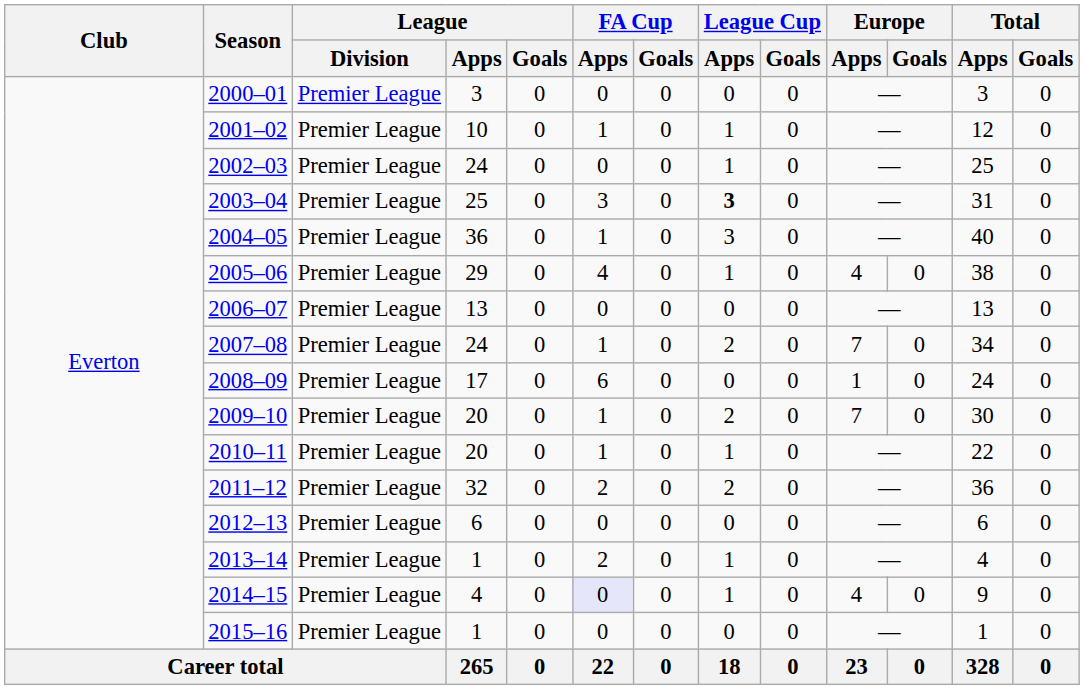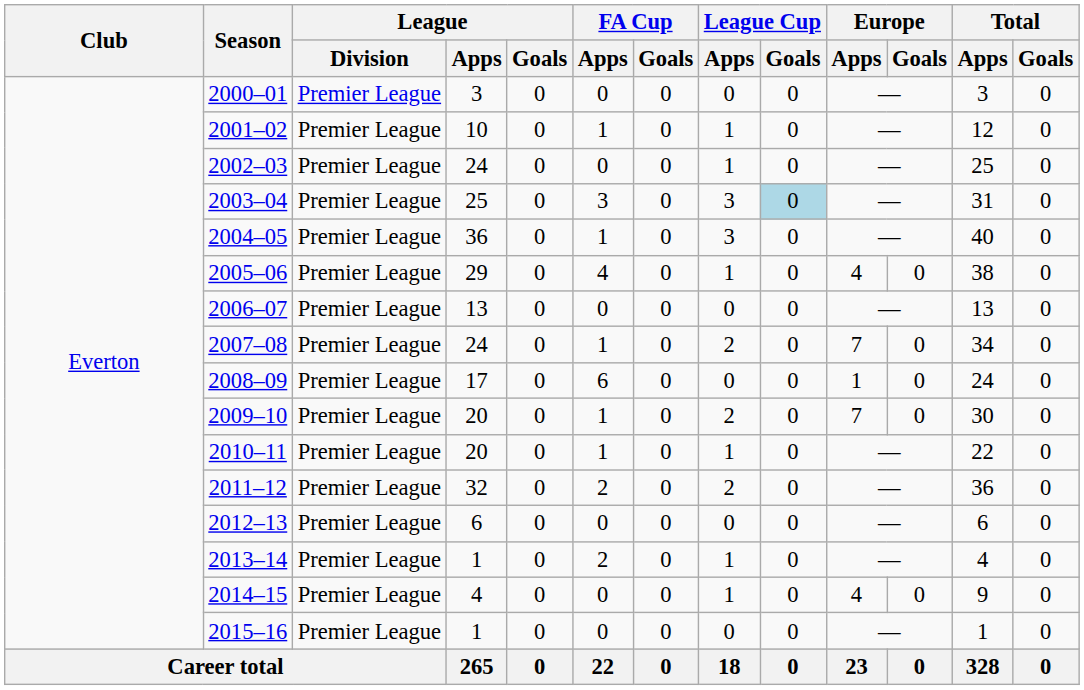(729, 201) bold -> (729, 201) normal
(793, 201) no background -> (793, 201) lightblue background
(603, 594) lavender background -> (603, 594) no background
